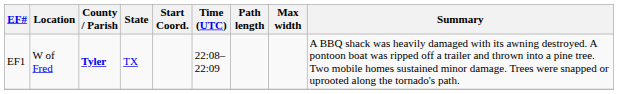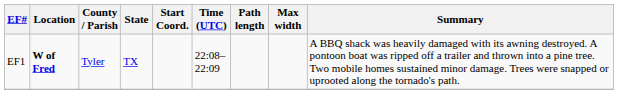(44, 61) normal -> (44, 61) bold
(94, 61) bold -> (93, 61) normal
